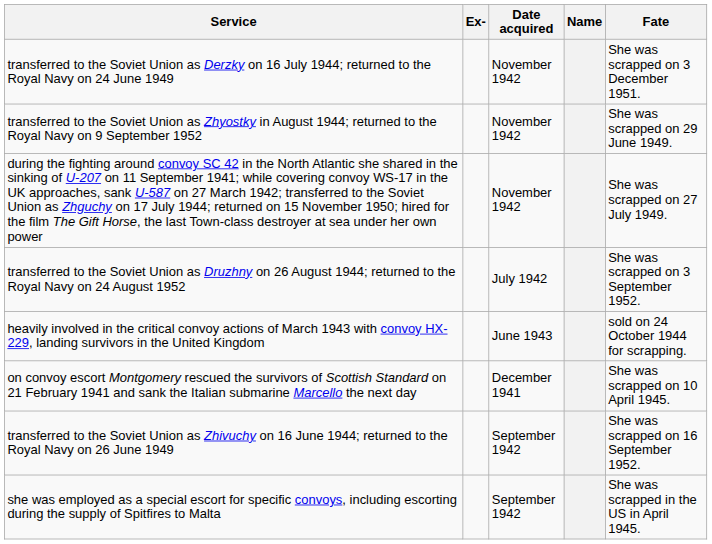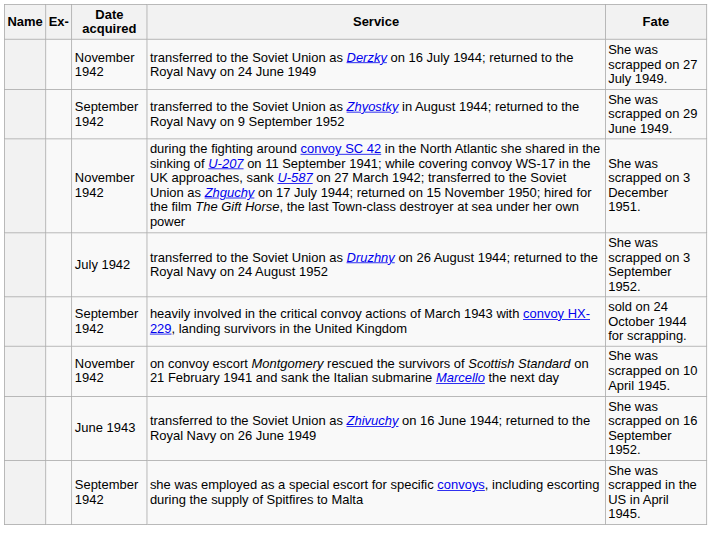columns swapped: (585, 22) <-> (234, 22)
(649, 71) She was scrapped on 3 December 1951. -> (653, 64) She was scrapped on 27 July 1949.
(522, 128) November 1942 -> (107, 114) September 1942
(653, 200) She was scrapped on 27 July 1949. -> (649, 185) She was scrapped on 3 December 1951.
(522, 336) June 1943 -> (107, 321) September 1942
(522, 385) December 1941 -> (105, 371) November 1942
(524, 442) September 1942 -> (105, 428) June 1943
